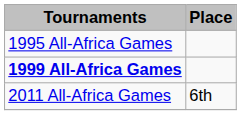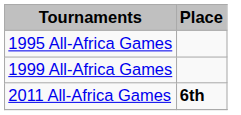(95, 69) bold -> (90, 69) normal
(201, 95) normal -> (192, 95) bold
